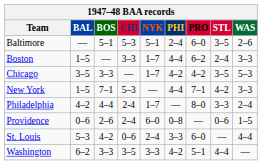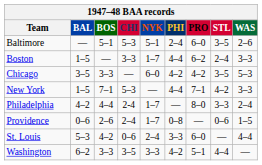(152, 74) 1–7 -> (152, 74) 6–0
(152, 121) 6–0 -> (152, 121) 1–7
